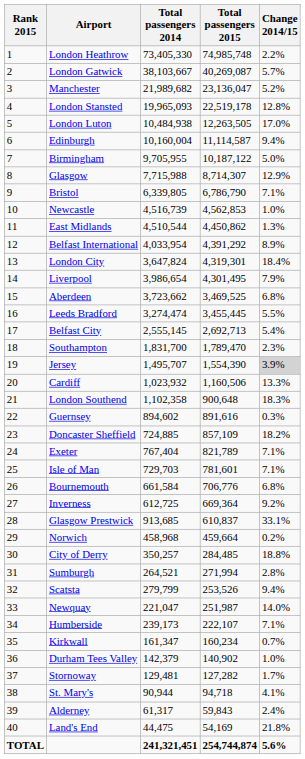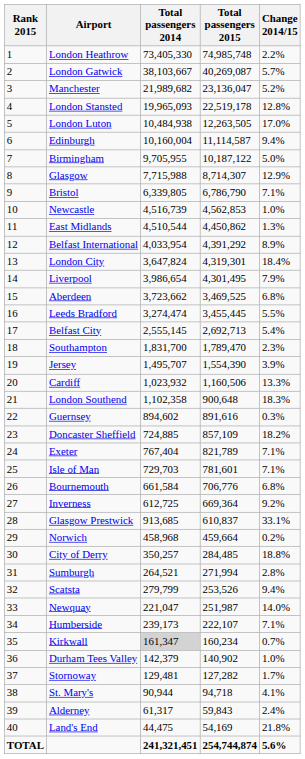(273, 365) lightgrey background -> (273, 365) no background
(161, 641) no background -> (161, 641) lightgrey background
